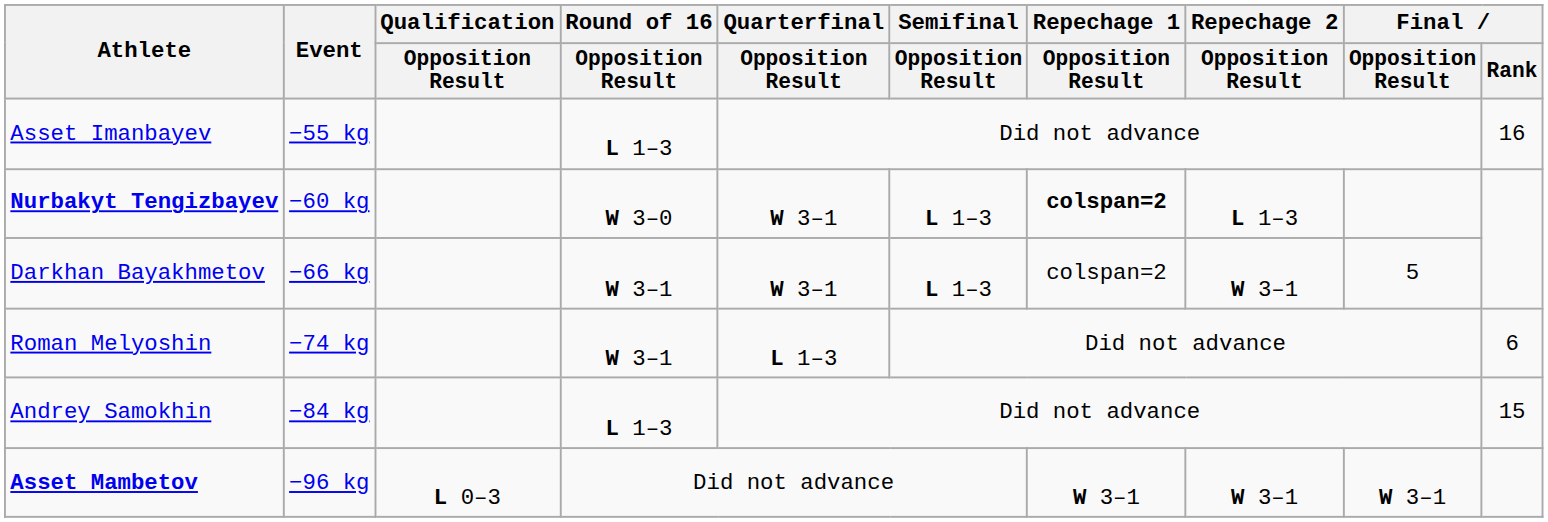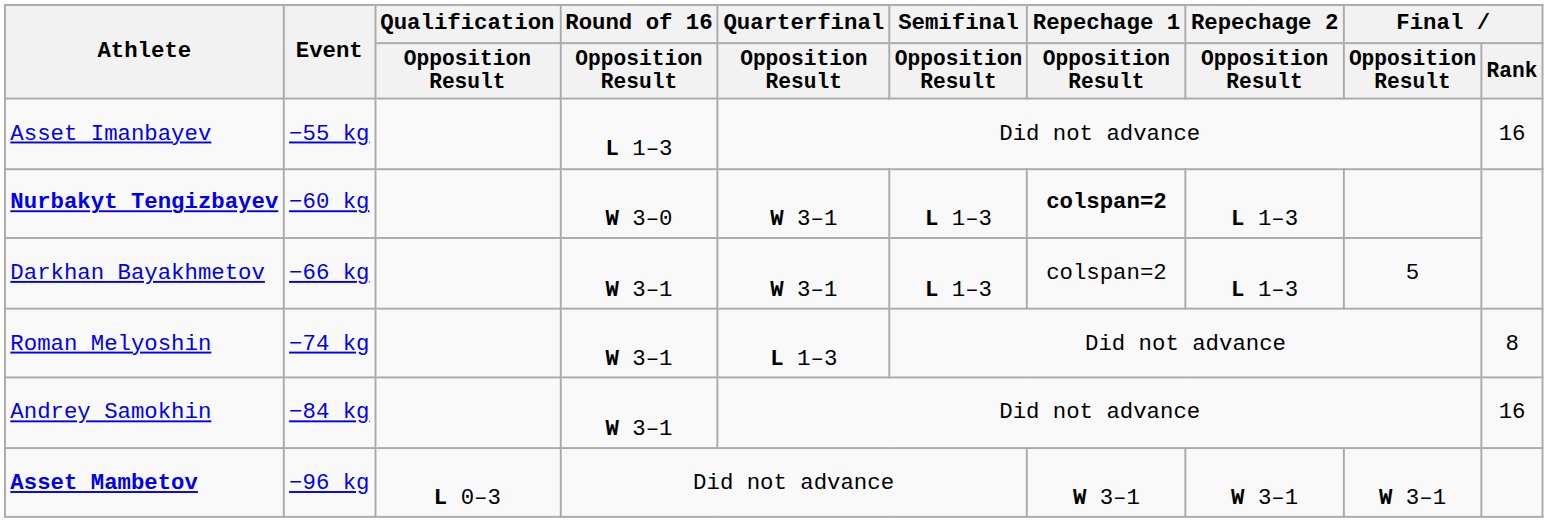(1265, 289) W 3–1 -> (1265, 289) L 1–3
(1512, 343) 6 -> (1512, 343) 8
(639, 429) L 1–3 -> (639, 429) W 3–1
(1512, 413) 15 -> (1512, 413) 16
